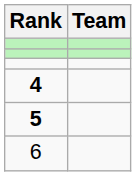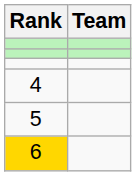(36, 85) bold -> (36, 85) normal
(36, 119) bold -> (36, 119) normal
(36, 153) no background -> (36, 153) gold background
